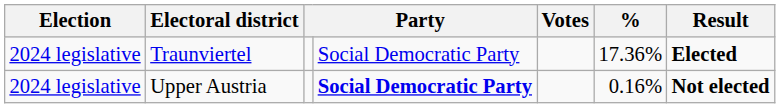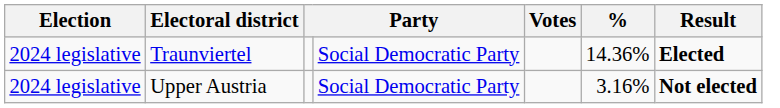(630, 53) 17.36% -> (618, 53) 14.36%
(425, 86) bold -> (419, 86) normal
(635, 86) 0.16% -> (623, 86) 3.16%
